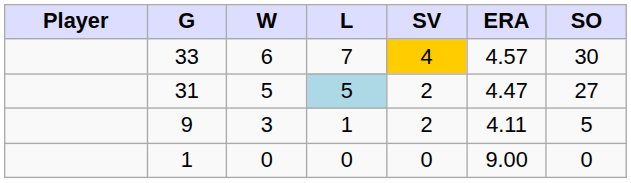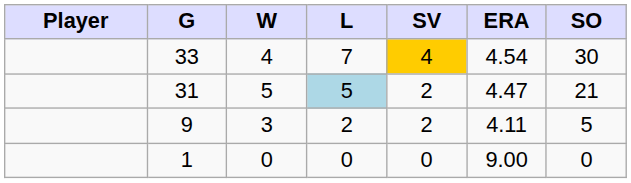(267, 56) 6 -> (267, 56) 4
(507, 56) 4.57 -> (507, 56) 4.54
(587, 90) 27 -> (587, 90) 21
(347, 125) 1 -> (347, 125) 2
